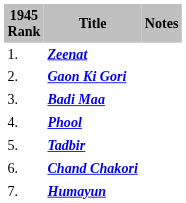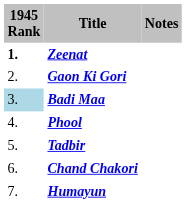(13, 54) normal -> (13, 54) bold
(13, 99) no background -> (13, 99) lightblue background
